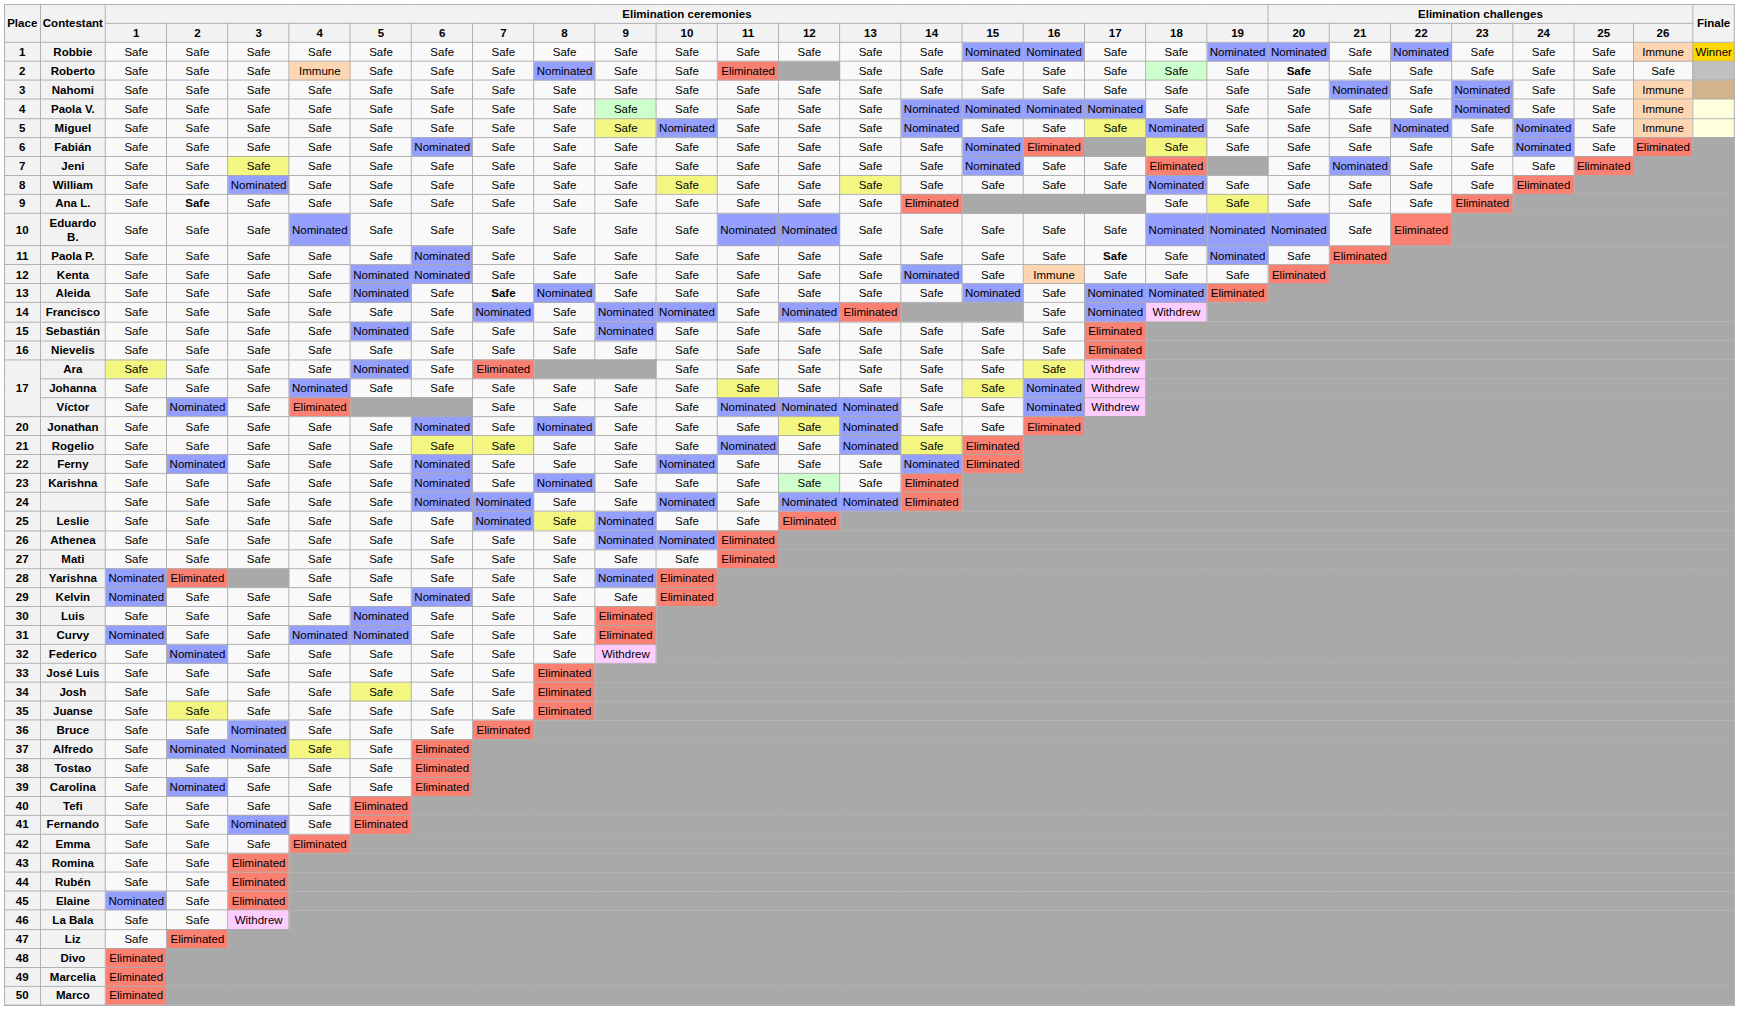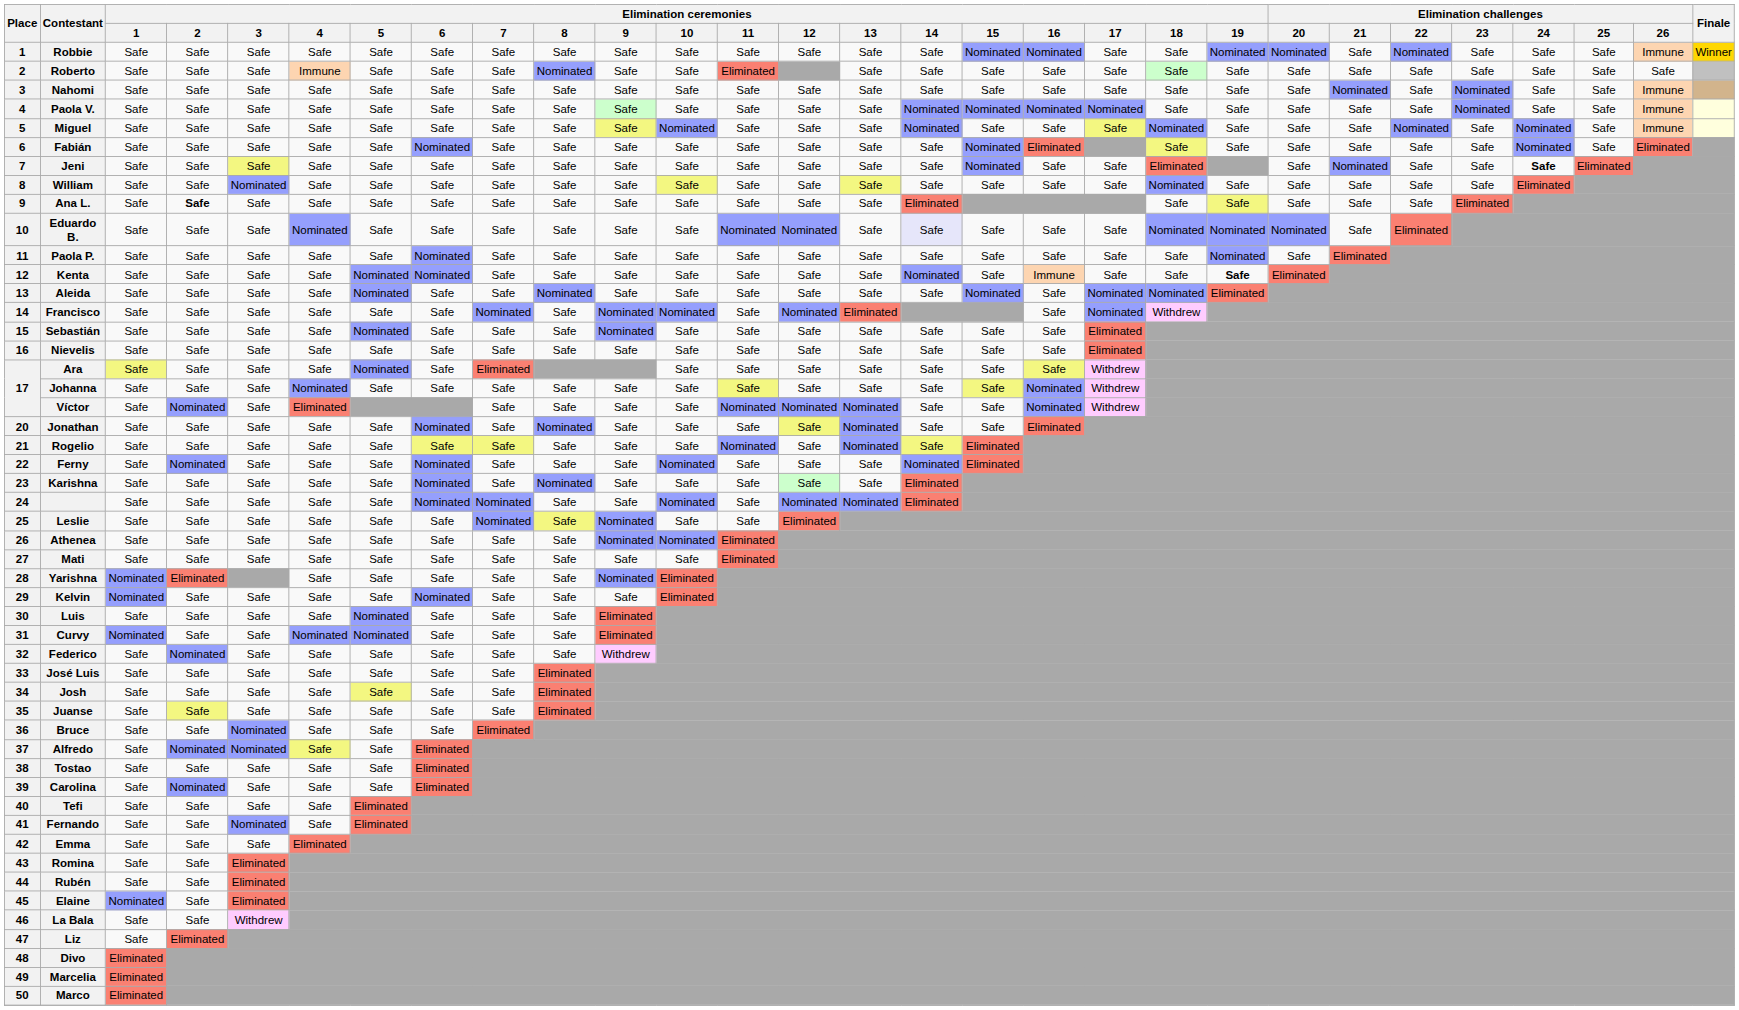(1299, 71) bold -> (1299, 71) normal
(1544, 166) normal -> (1544, 166) bold
(932, 229) no background -> (932, 229) lavender background
(1115, 255) bold -> (1115, 255) normal
(1238, 274) normal -> (1238, 274) bold
(503, 293) bold -> (503, 293) normal
